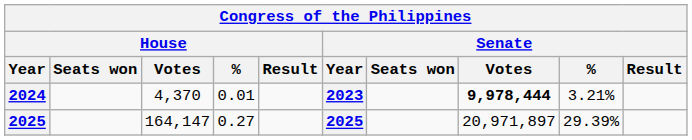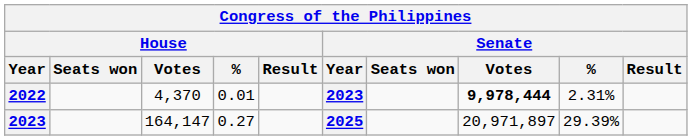(27, 96) 2024 -> (27, 96) 2022
(591, 96) 3.21% -> (591, 96) 2.31%
(27, 122) 2025 -> (27, 122) 2023
